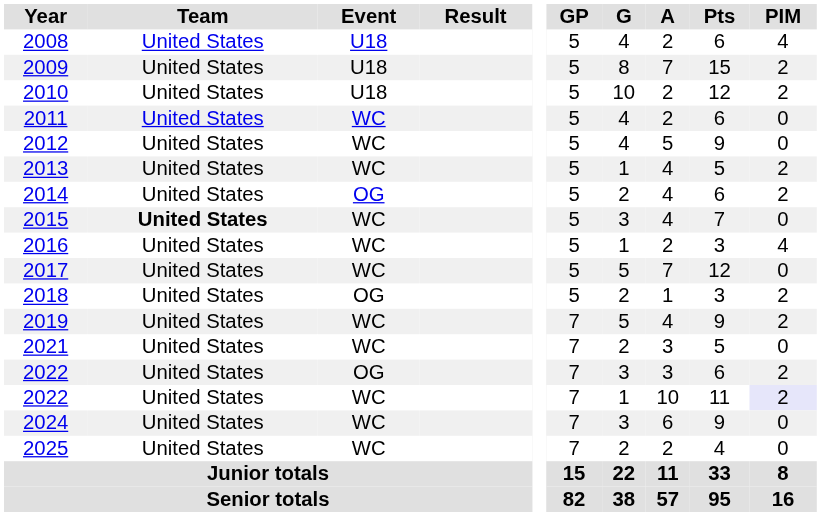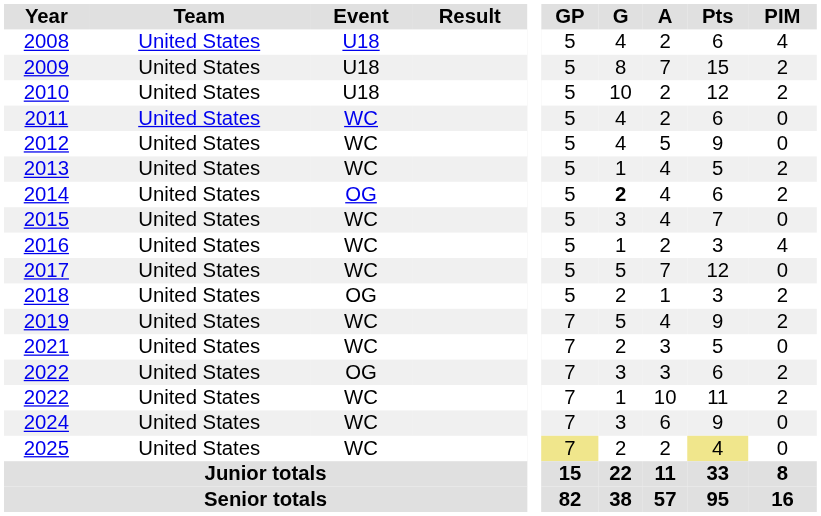(624, 194) normal -> (621, 194) bold
(203, 219) bold -> (199, 219) normal
(783, 397) lavender background -> (782, 397) no background
(574, 448) no background -> (570, 448) khaki background
(719, 448) no background -> (718, 448) khaki background
